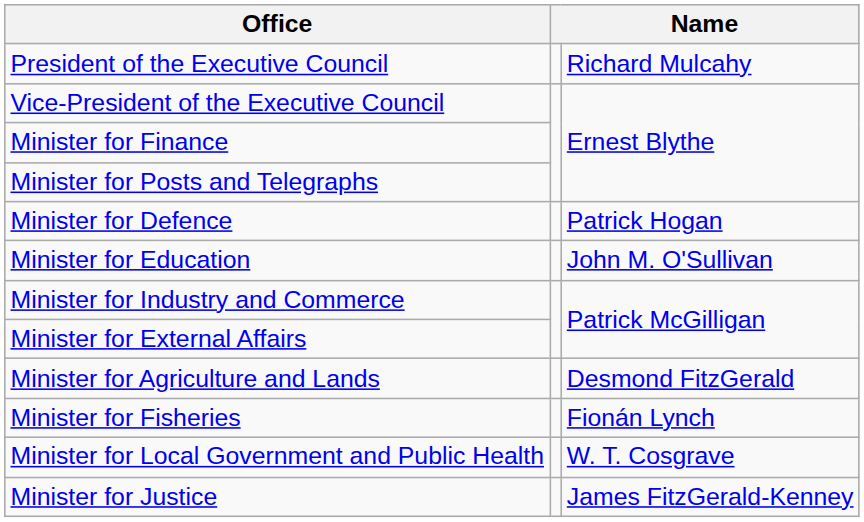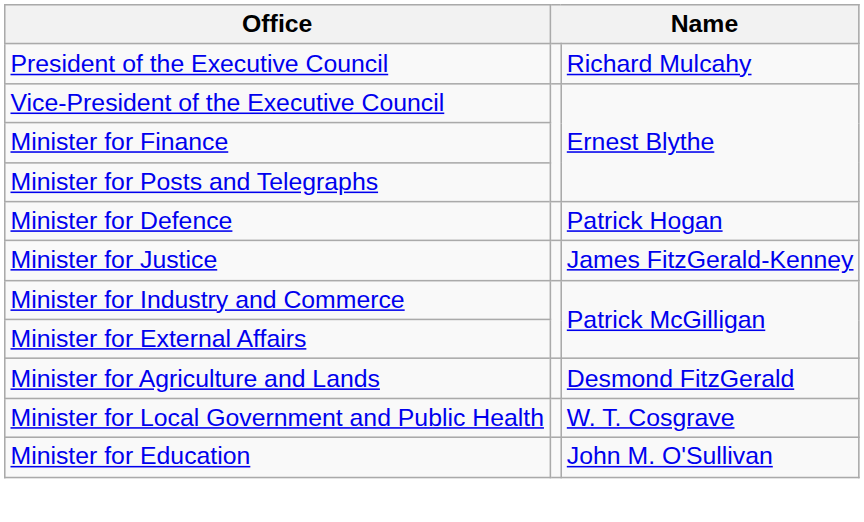rows swapped: (130, 260) <-> (114, 496)
- row: (126, 417)
